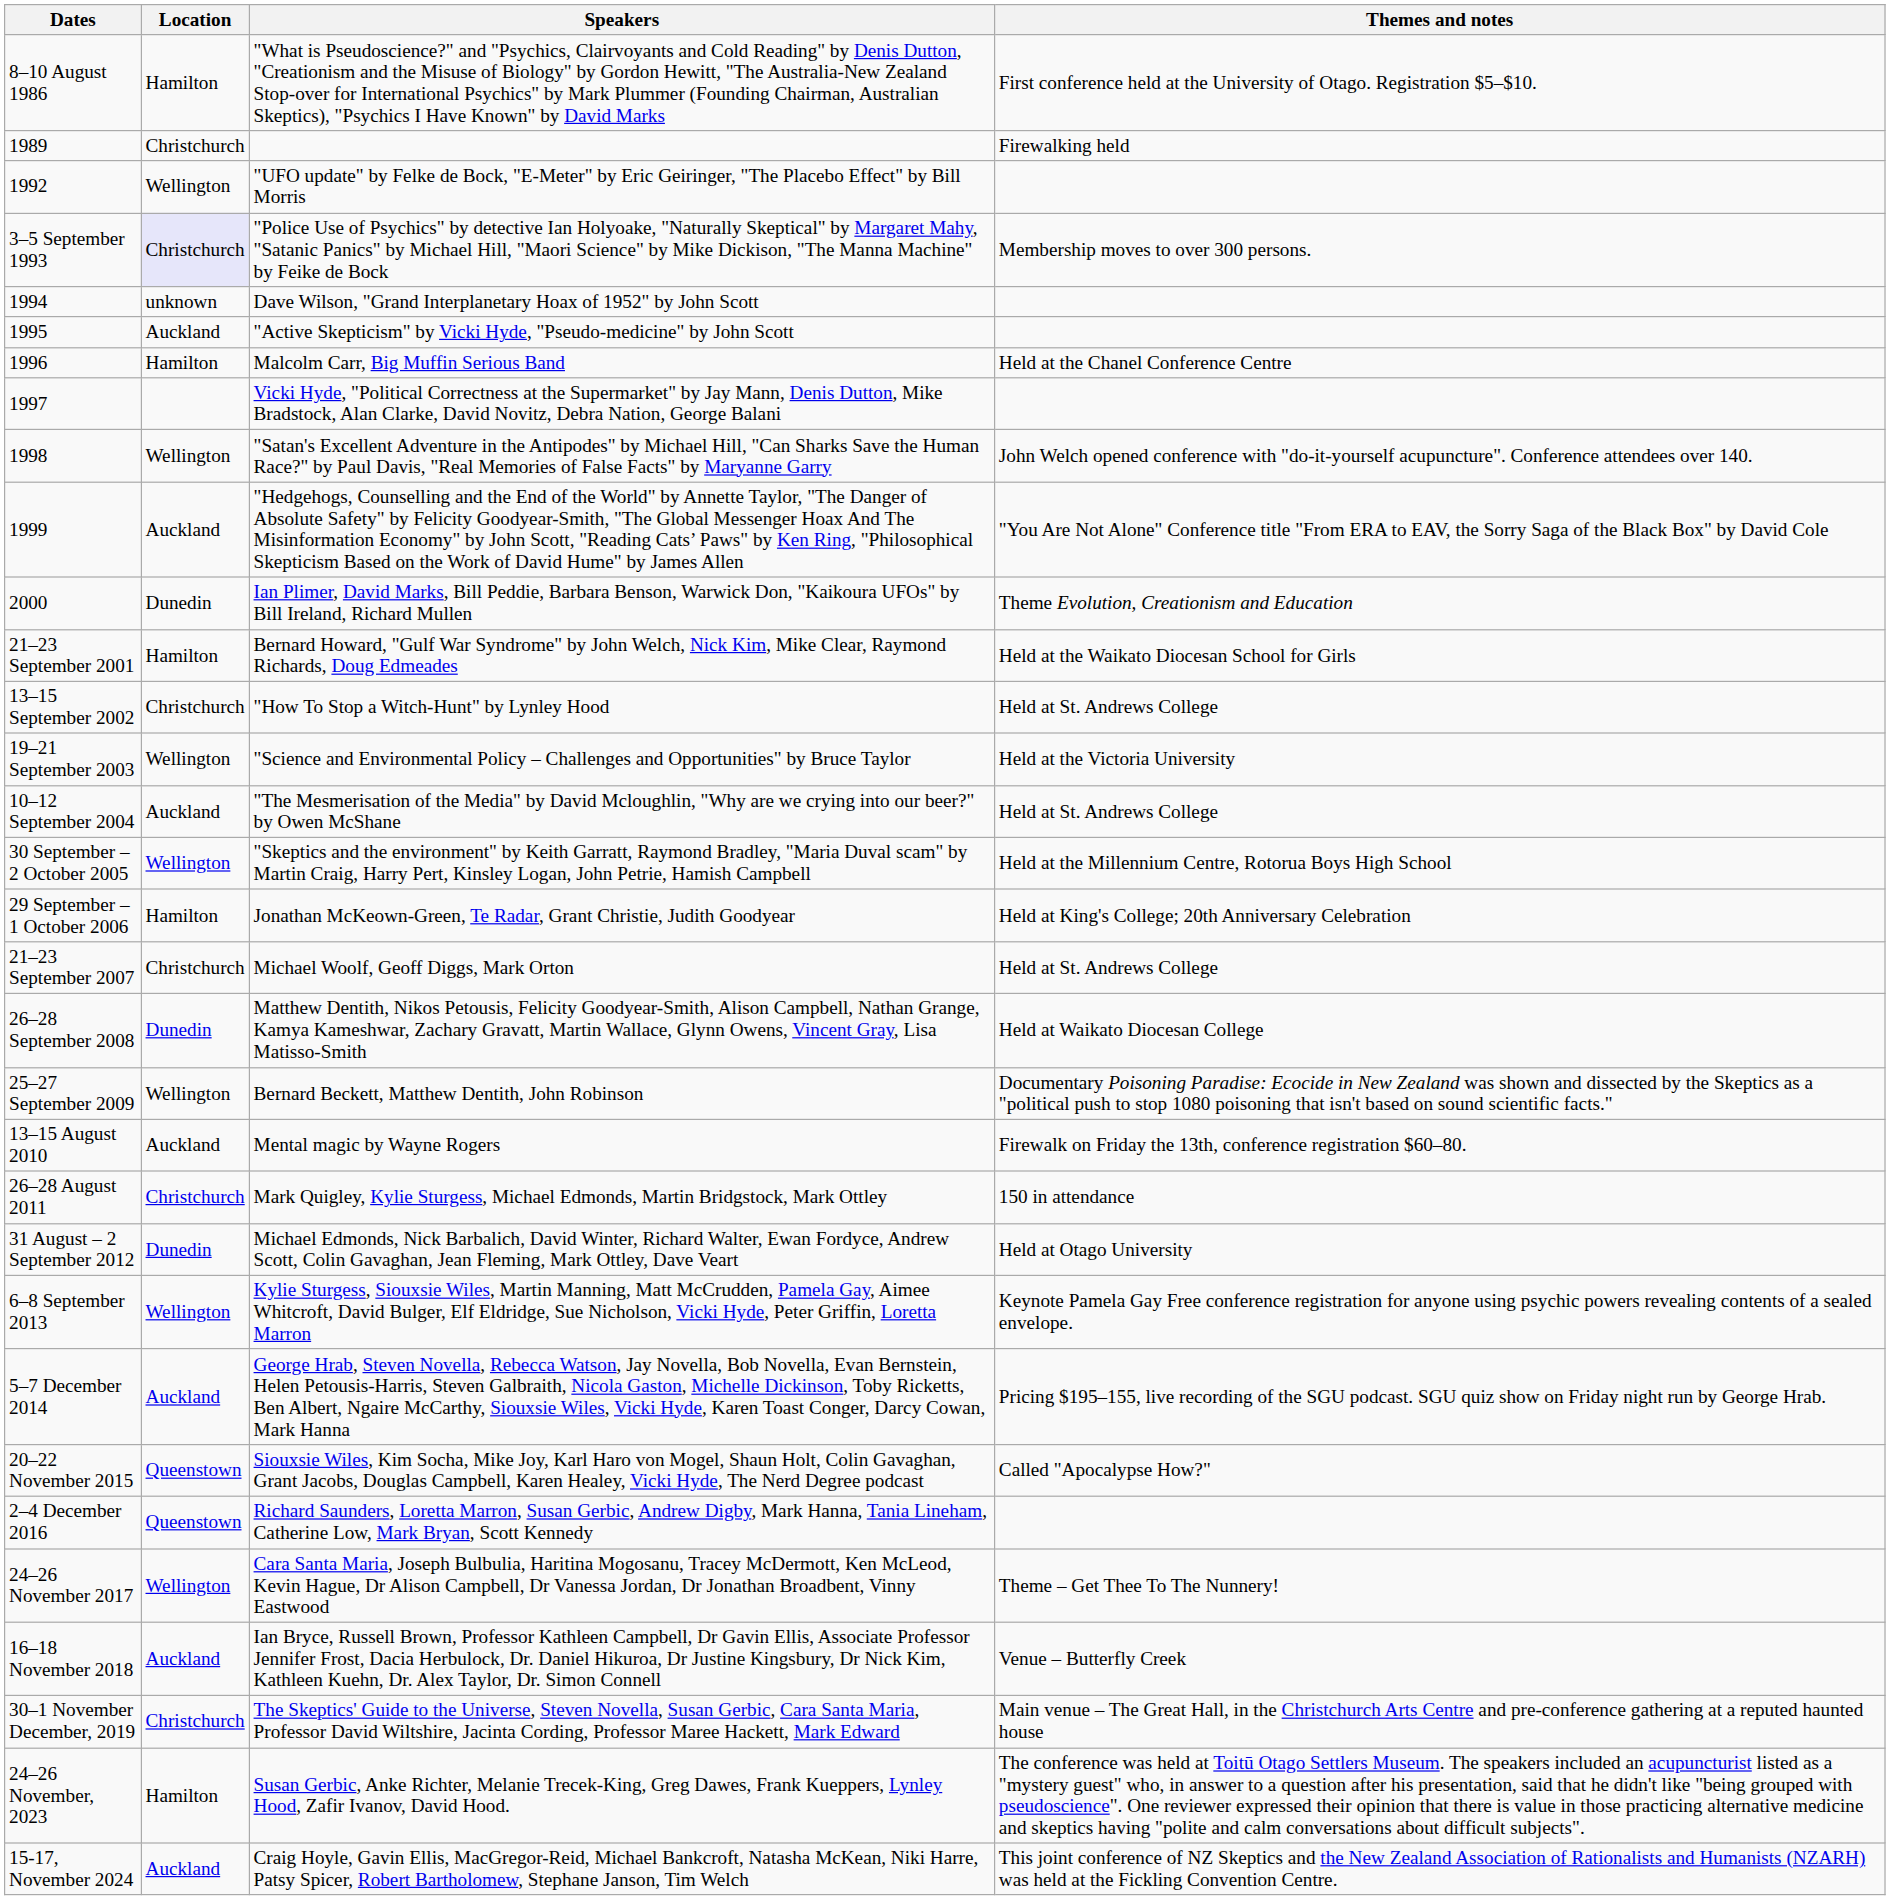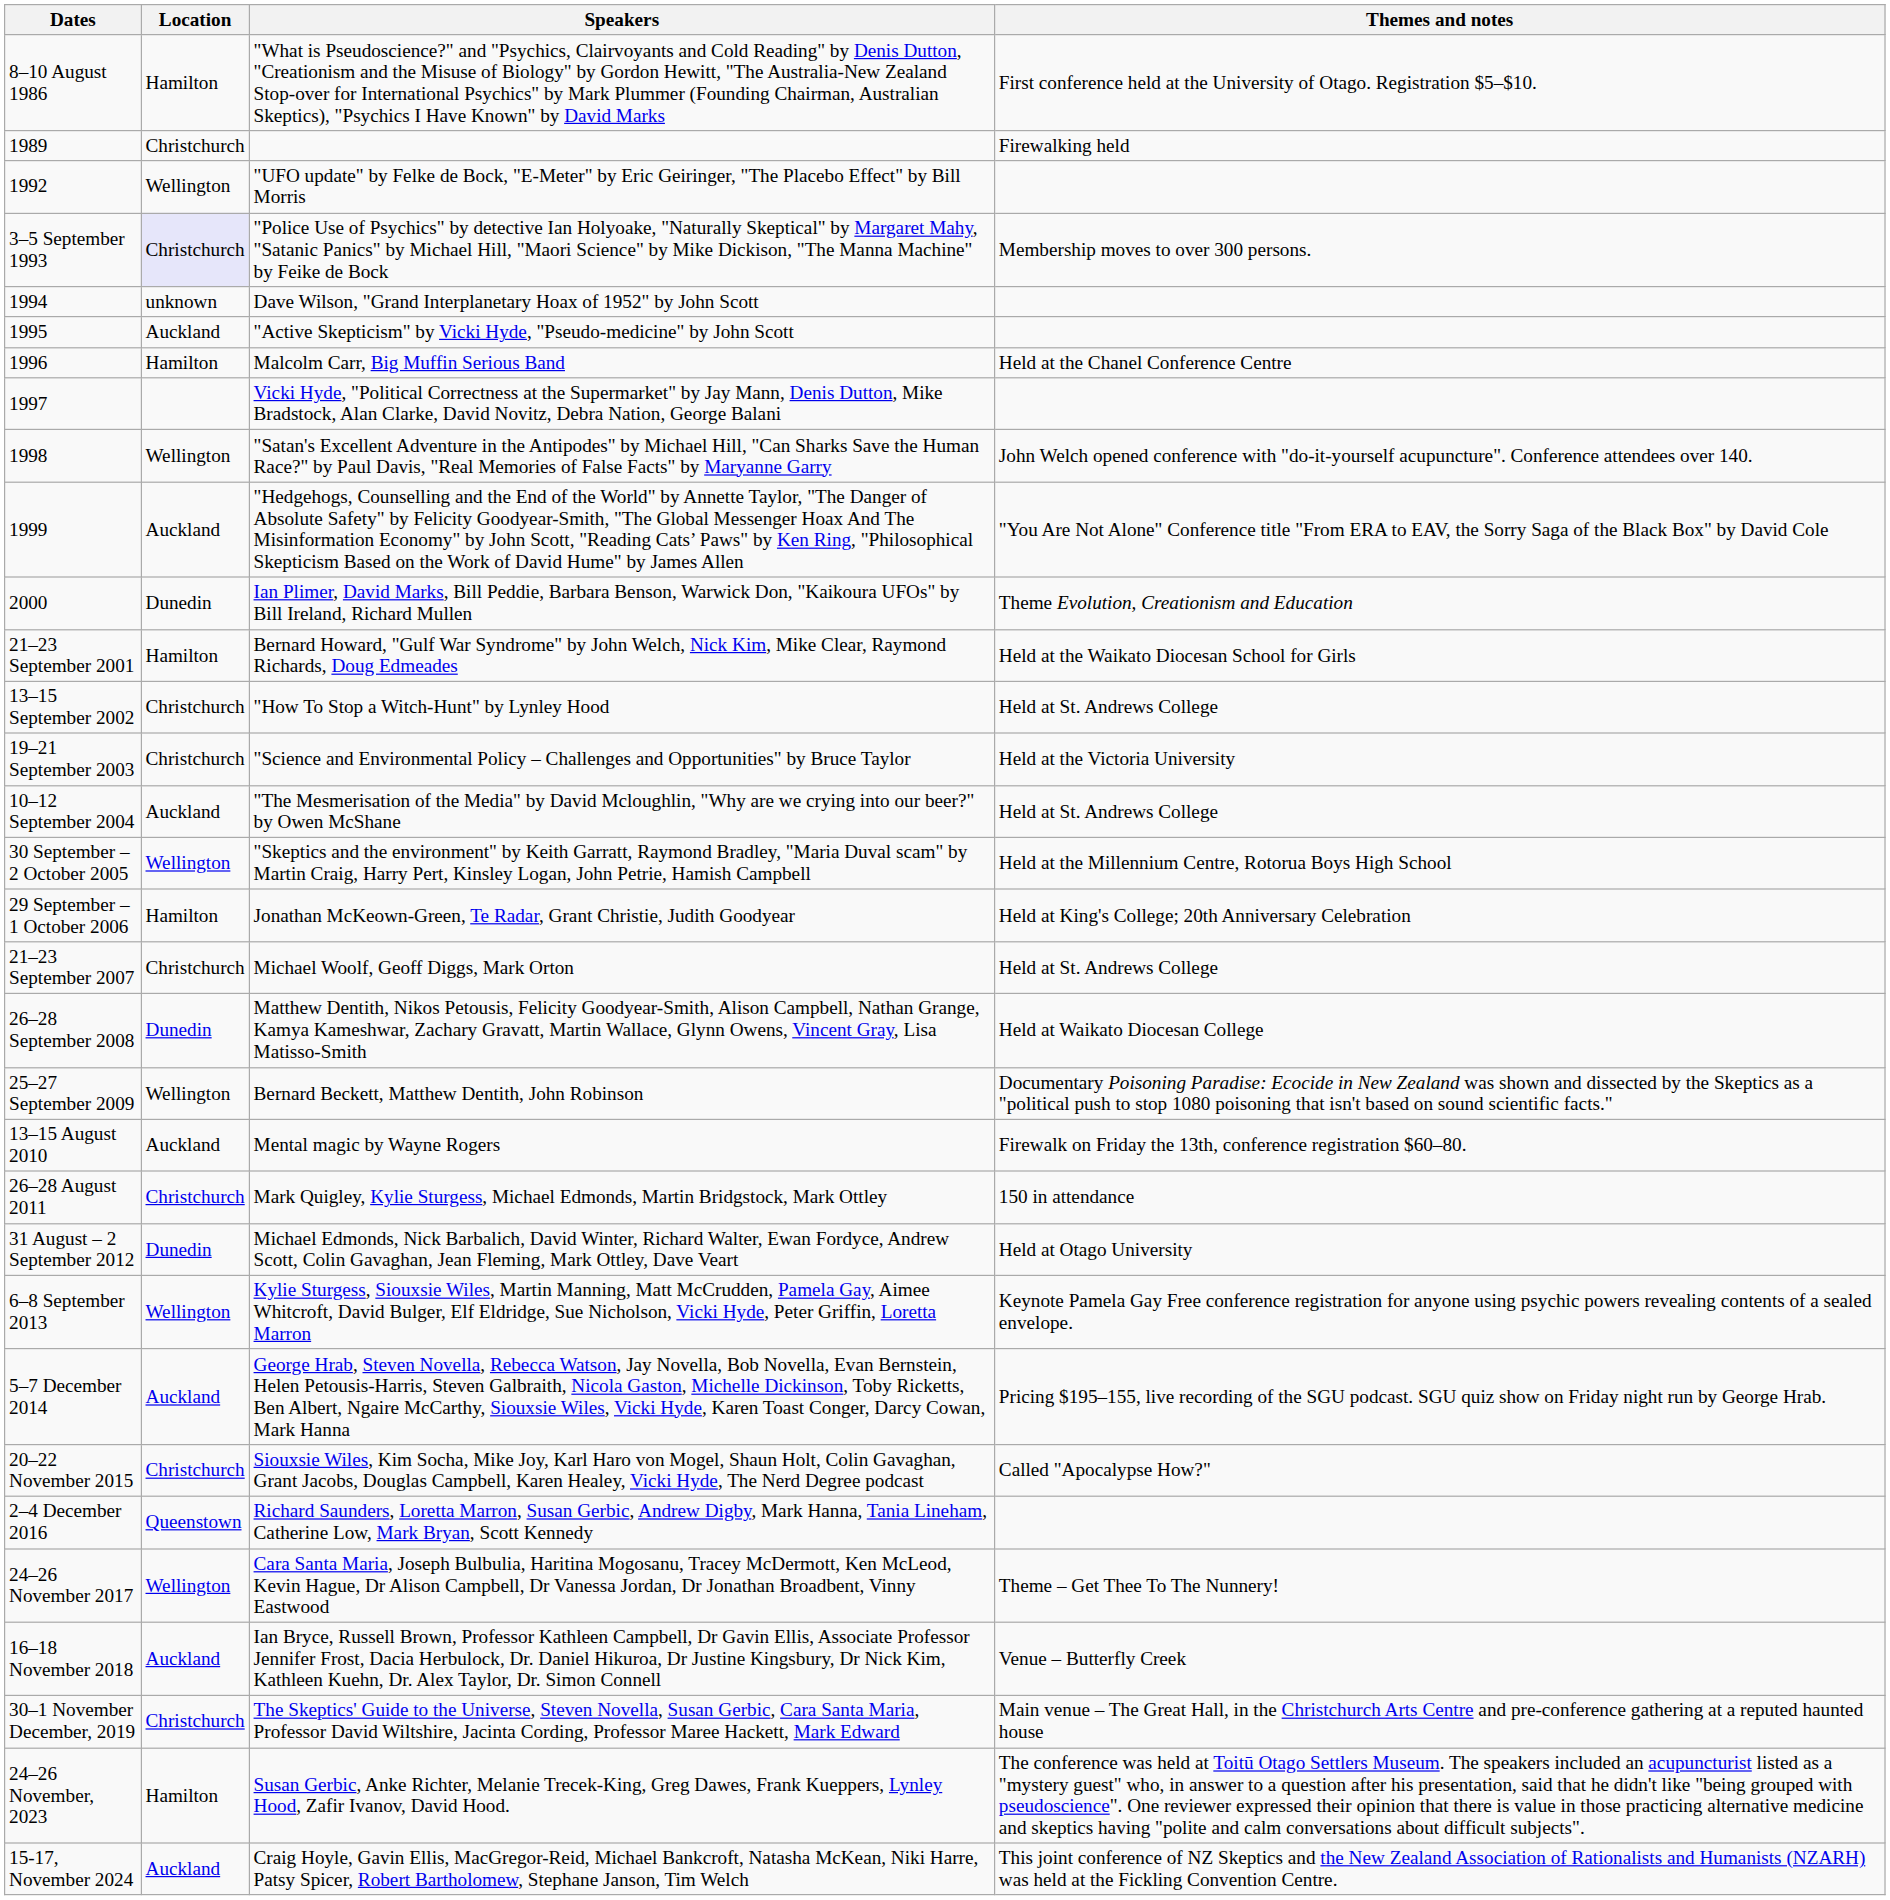(188, 759) Wellington -> (195, 759) Christchurch
(194, 1470) Queenstown -> (195, 1470) Christchurch
